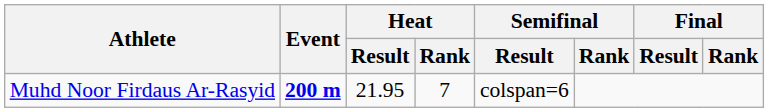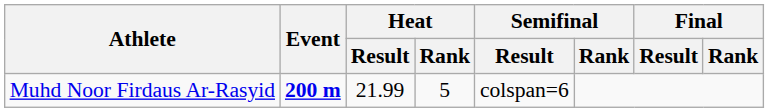(380, 90) 21.95 -> (380, 90) 21.99
(445, 90) 7 -> (445, 90) 5
